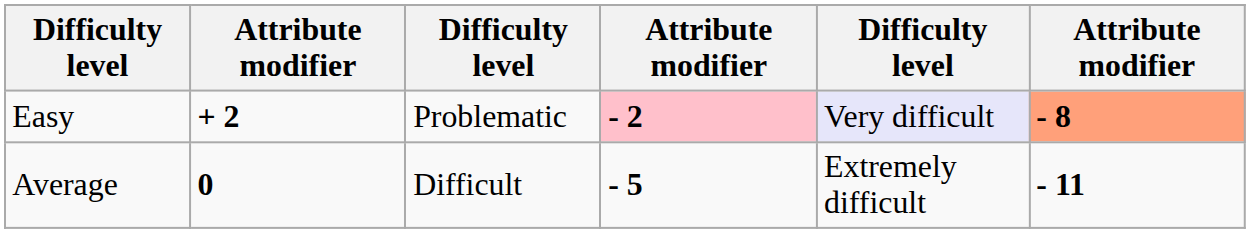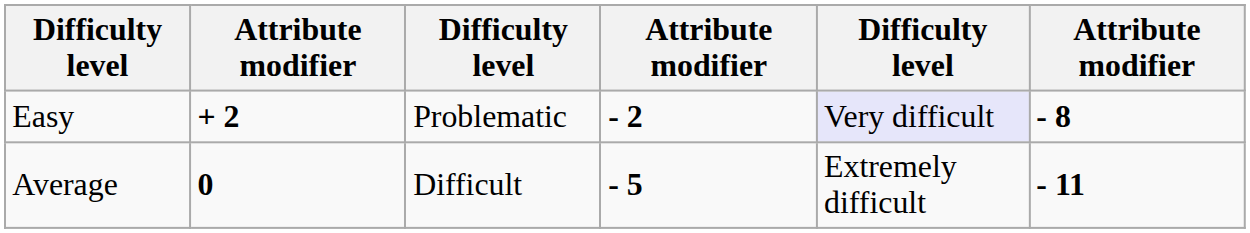(626, 116) pink background -> (626, 116) no background
(1054, 116) lightsalmon background -> (1054, 116) no background
